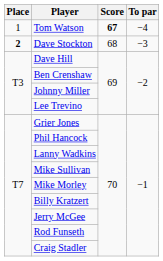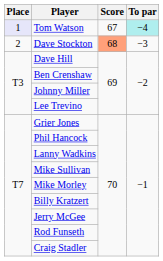(18, 28) no background -> (18, 28) lavender background
(112, 28) bold -> (112, 28) normal
(143, 28) no background -> (143, 28) paleturquoise background
(18, 43) bold -> (18, 43) normal
(112, 43) no background -> (112, 43) lightsalmon background
